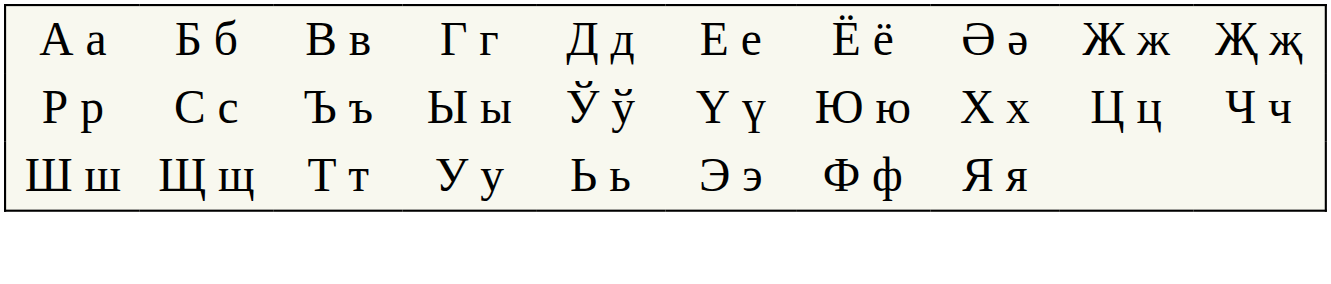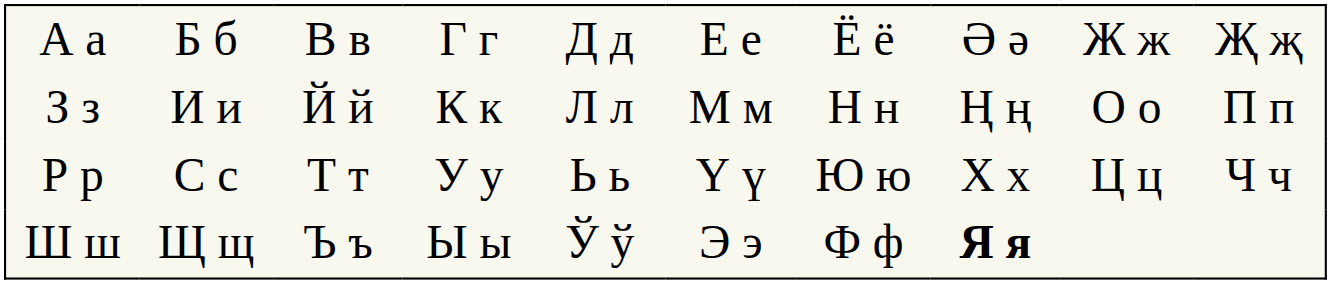+ row: (73, 107)
(338, 107) Ъ ъ -> (338, 175) Т т
(469, 107) Ы ы -> (469, 175) У у
(600, 107) Ў ў -> (600, 175) Ь ь
(338, 175) Т т -> (338, 242) Ъ ъ
(469, 175) У у -> (469, 242) Ы ы
(600, 175) Ь ь -> (600, 242) Ў ў
(995, 175) normal -> (995, 242) bold
